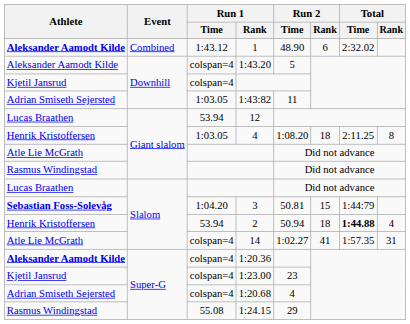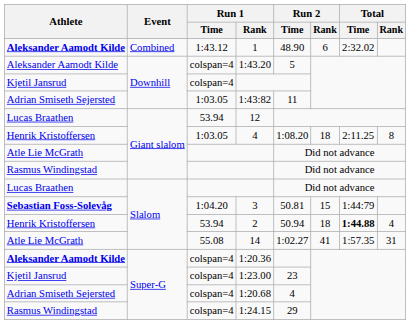(212, 241) colspan=4 -> (212, 241) 55.08
(212, 311) 55.08 -> (212, 311) colspan=4
